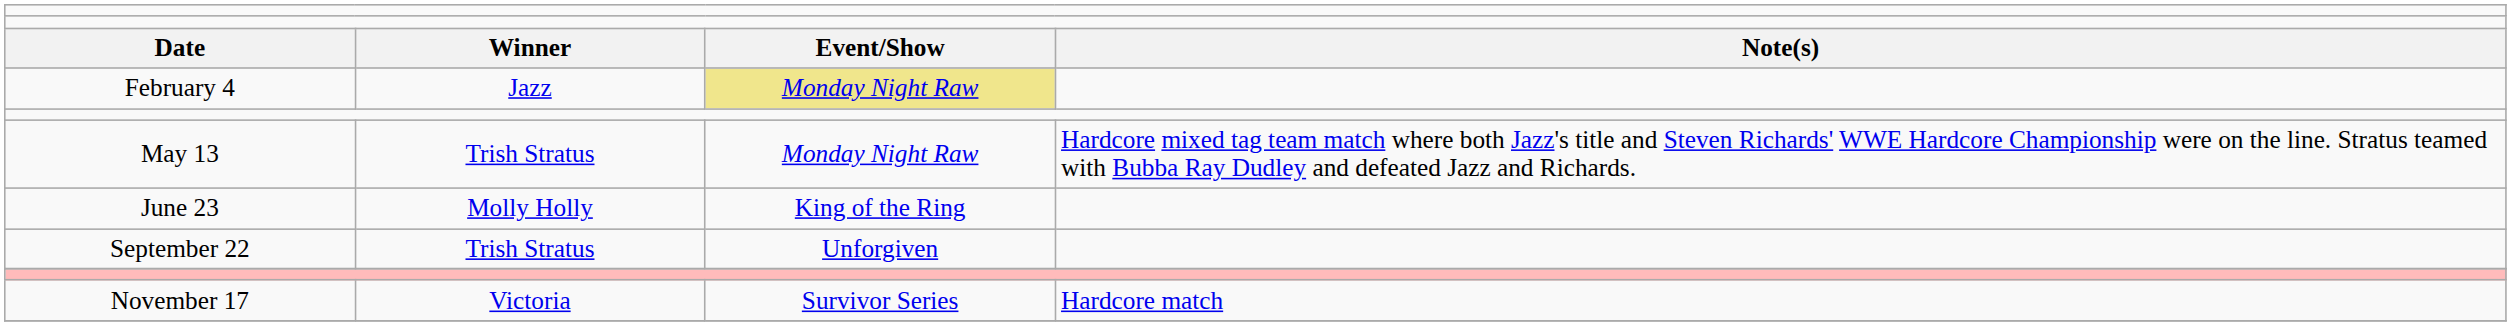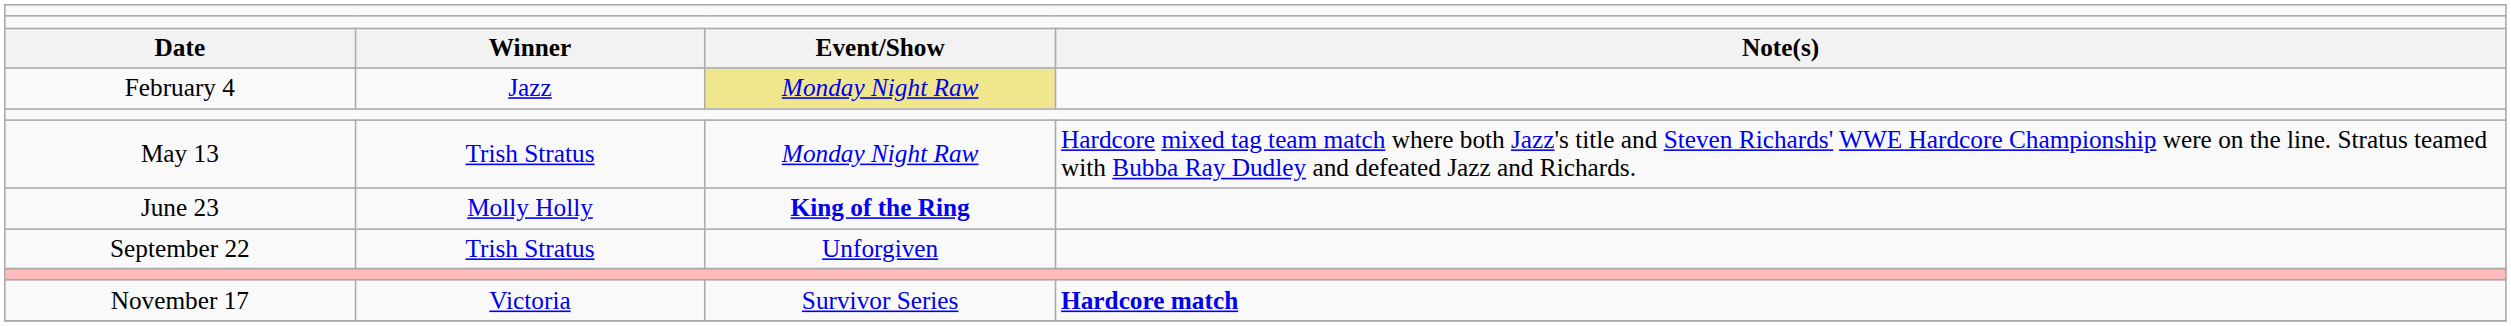(880, 208) normal -> (880, 208) bold
(1142, 300) normal -> (1150, 300) bold
